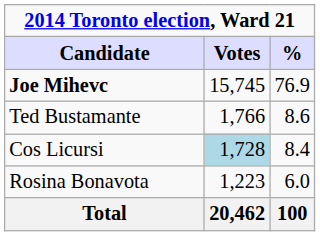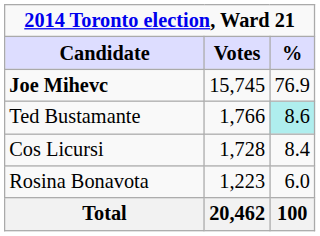(297, 117) no background -> (297, 117) paleturquoise background
(242, 149) lightblue background -> (242, 149) no background
